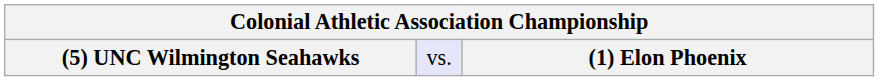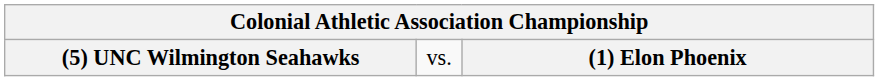(439, 57) lavender background -> (439, 57) no background
